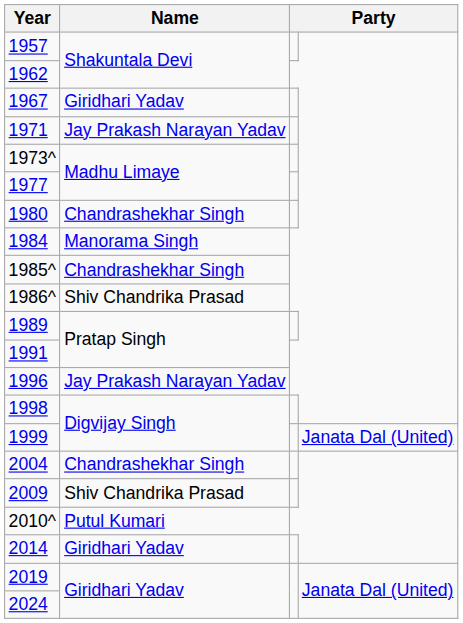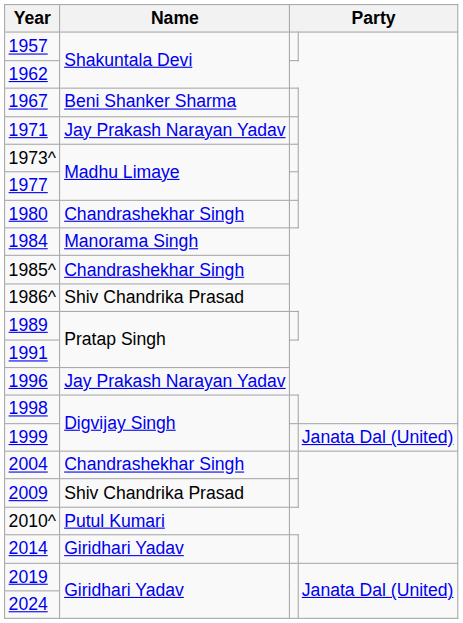(124, 102) Giridhari Yadav -> (150, 102) Beni Shanker Sharma
